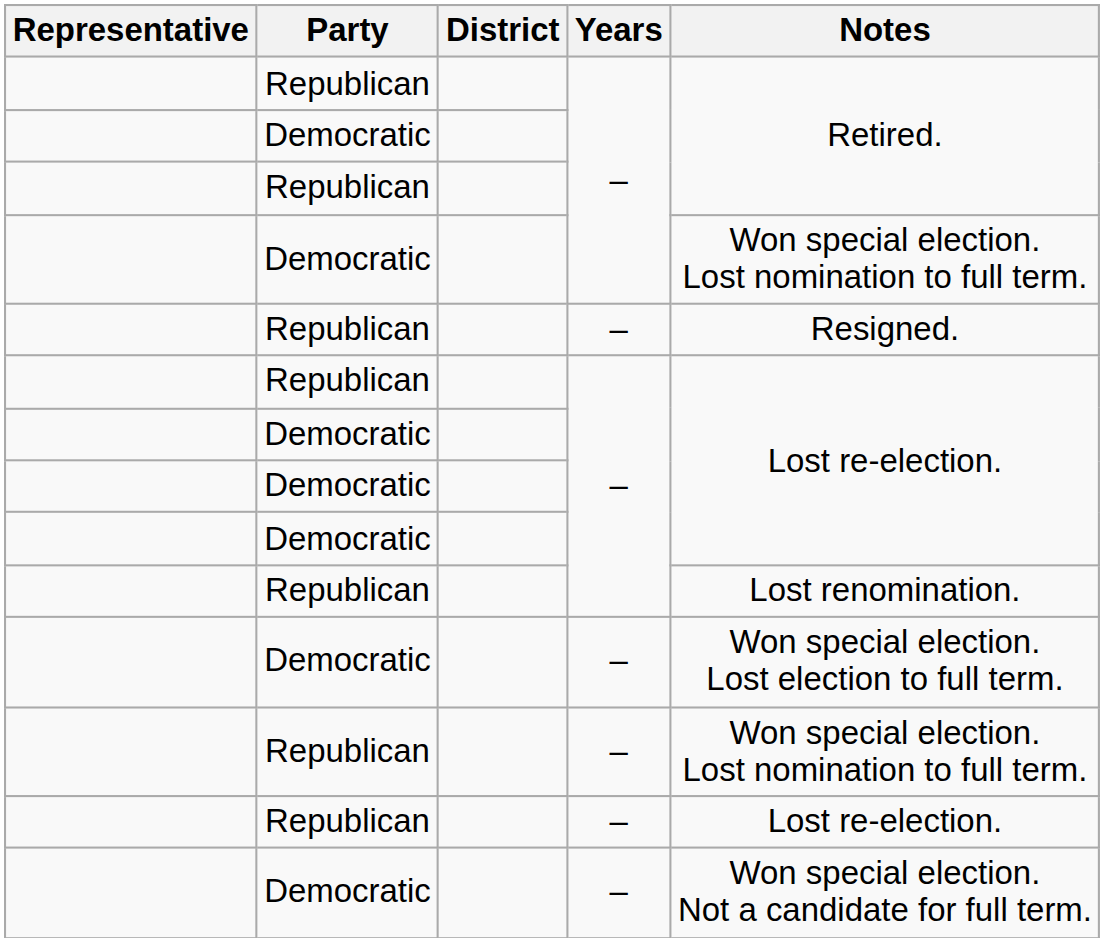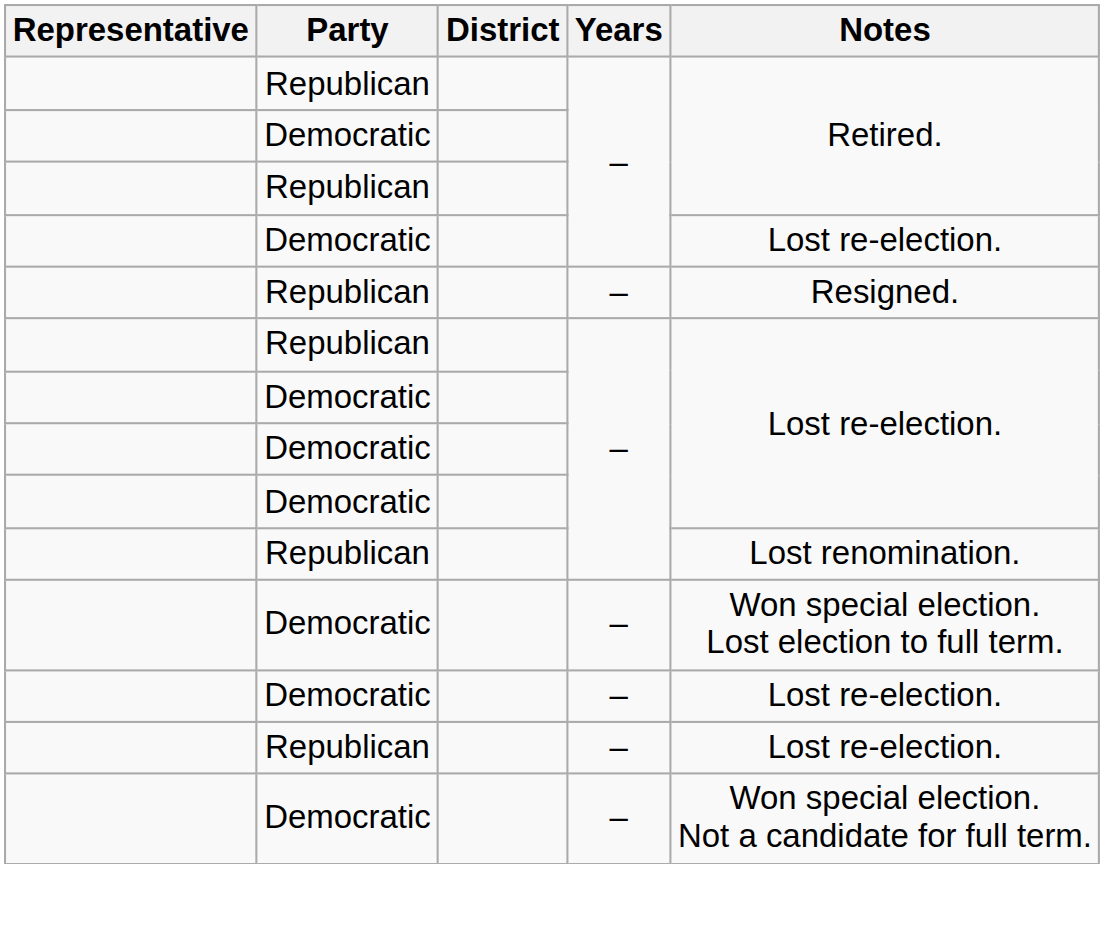(885, 258) Won special election. Lost nomination to full term. -> (885, 239) Lost re-election.
(347, 750) Republican -> (347, 694) Democratic
(885, 750) Won special election. Lost nomination to full term. -> (885, 694) Lost re-election.
